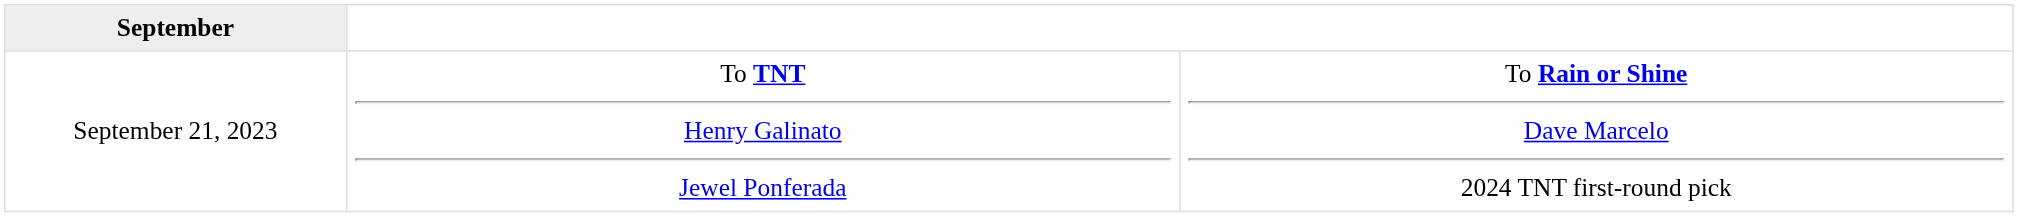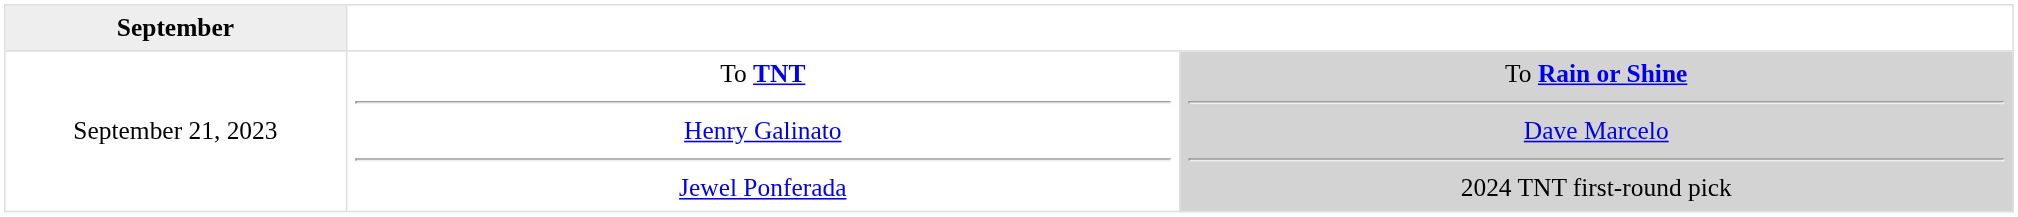(1596, 130) no background -> (1596, 130) lightgrey background
